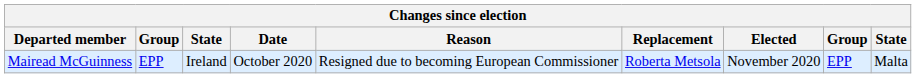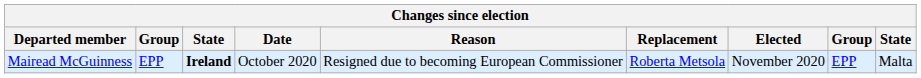(206, 61) normal -> (209, 61) bold
